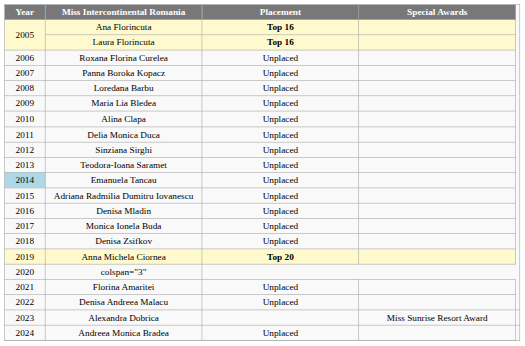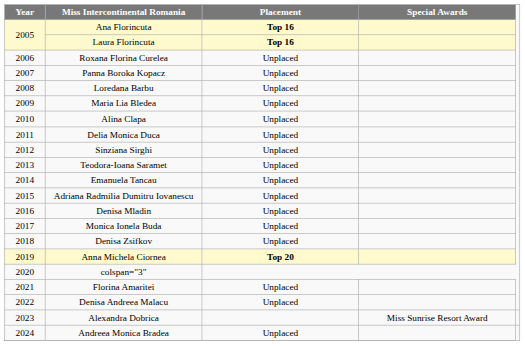(25, 180) lightblue background -> (25, 180) no background
